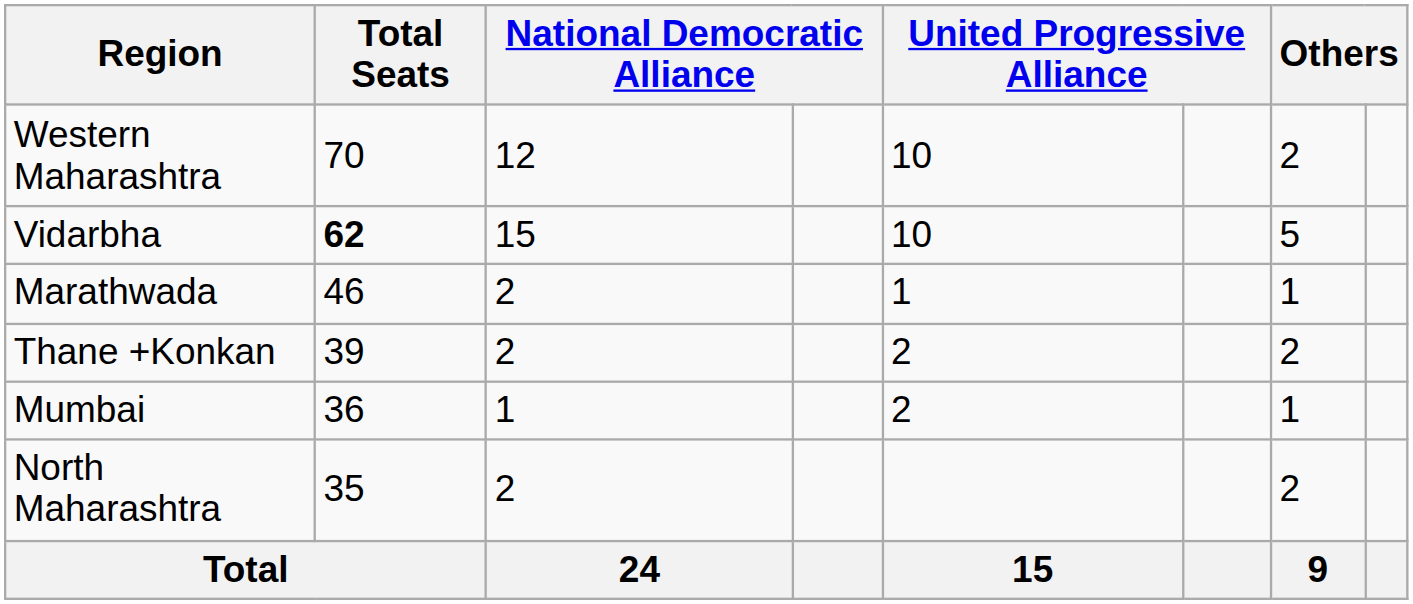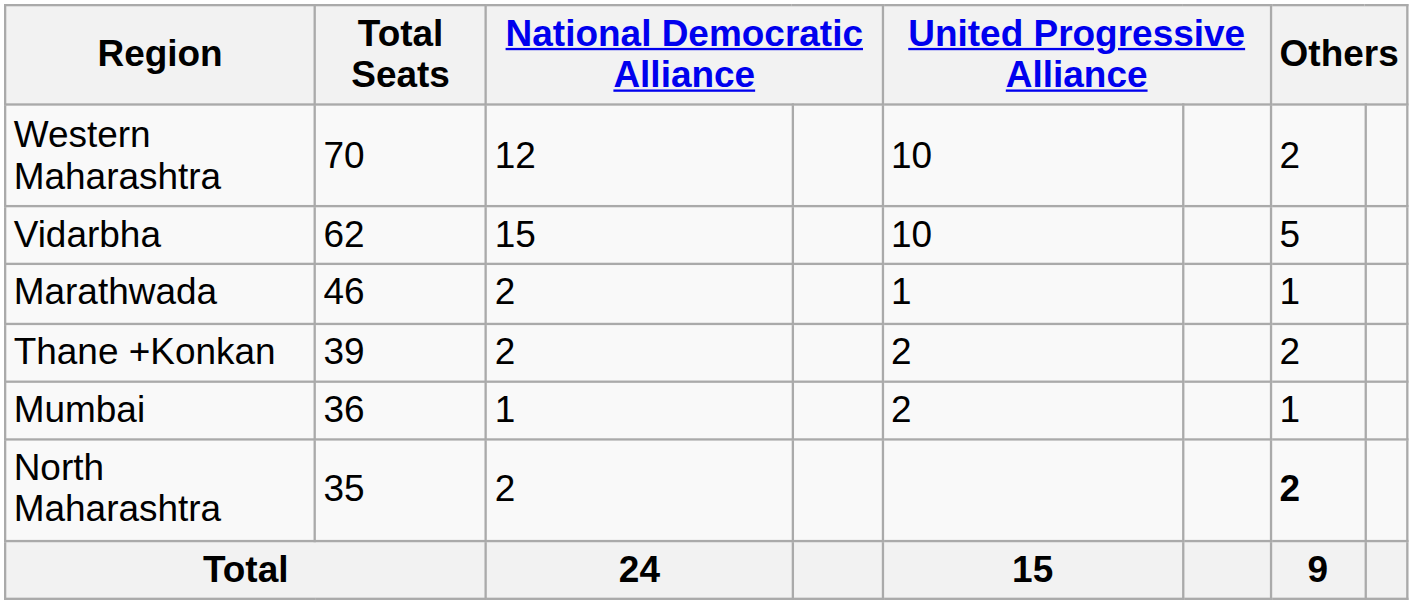(344, 234) bold -> (344, 234) normal
(1290, 489) normal -> (1290, 489) bold
